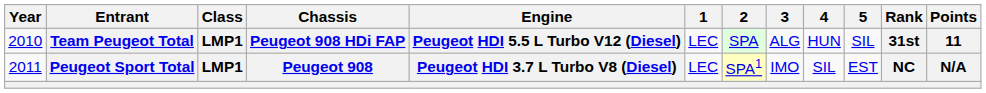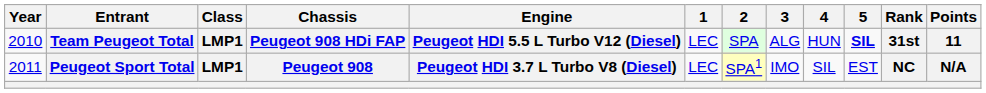(863, 40) normal -> (863, 40) bold
